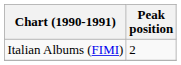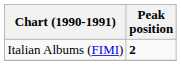(133, 49) normal -> (133, 49) bold
